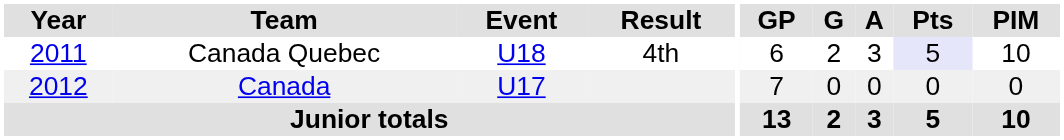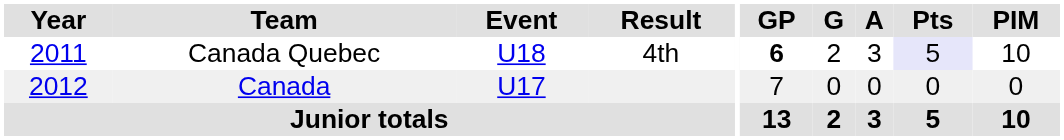(777, 53) normal -> (777, 53) bold
